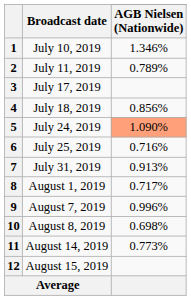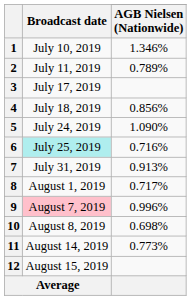(149, 127) lightsalmon background -> (149, 127) no background
(67, 147) no background -> (67, 147) paleturquoise background
(67, 206) no background -> (67, 206) pink background
